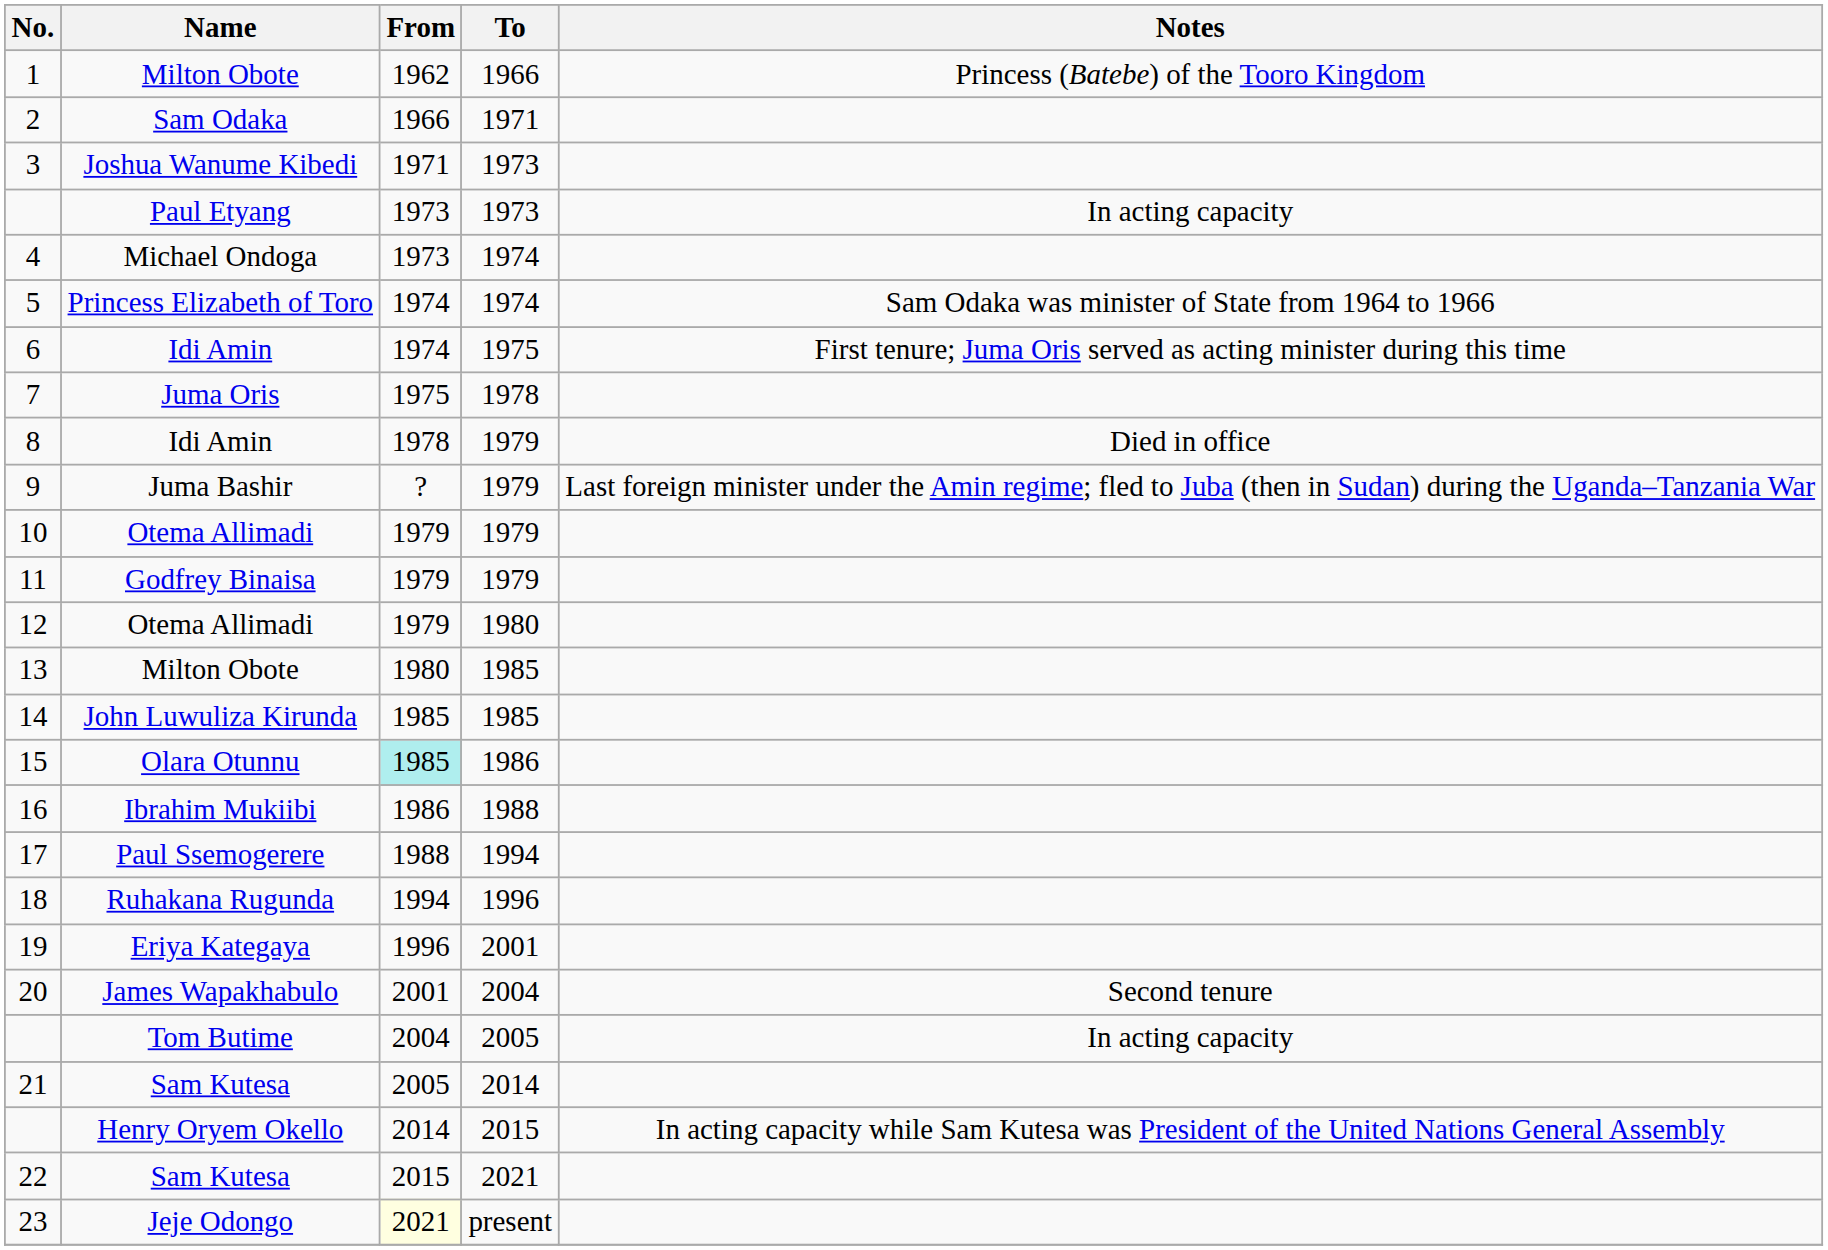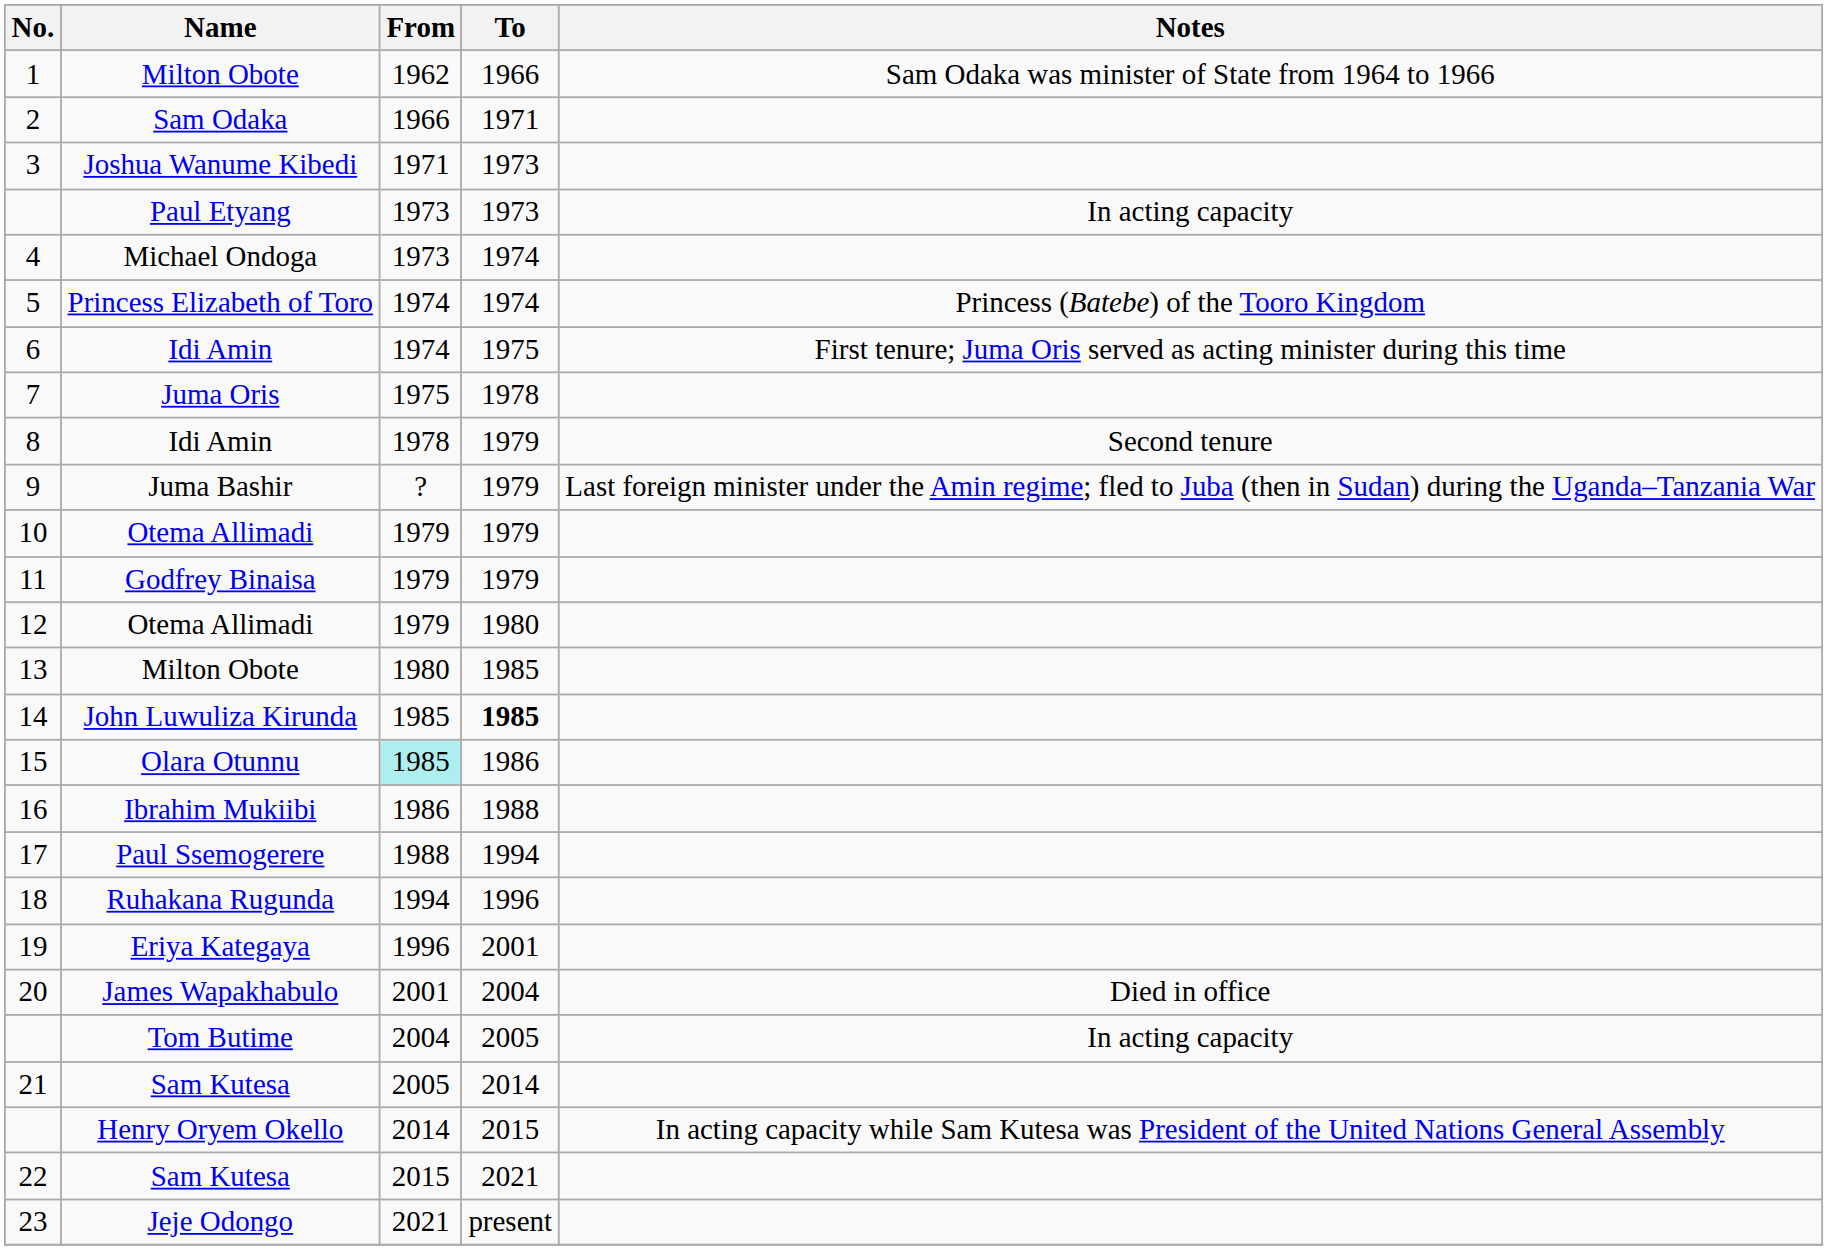(1190, 73) Princess (Batebe) of the Tooro Kingdom -> (1190, 73) Sam Odaka was minister of State from 1964 to 1966
(1190, 303) Sam Odaka was minister of State from 1964 to 1966 -> (1190, 303) Princess (Batebe) of the Tooro Kingdom
(1190, 440) Died in office -> (1190, 440) Second tenure
(510, 716) normal -> (510, 716) bold
(1190, 991) Second tenure -> (1190, 991) Died in office
(421, 1221) lightyellow background -> (421, 1221) no background
